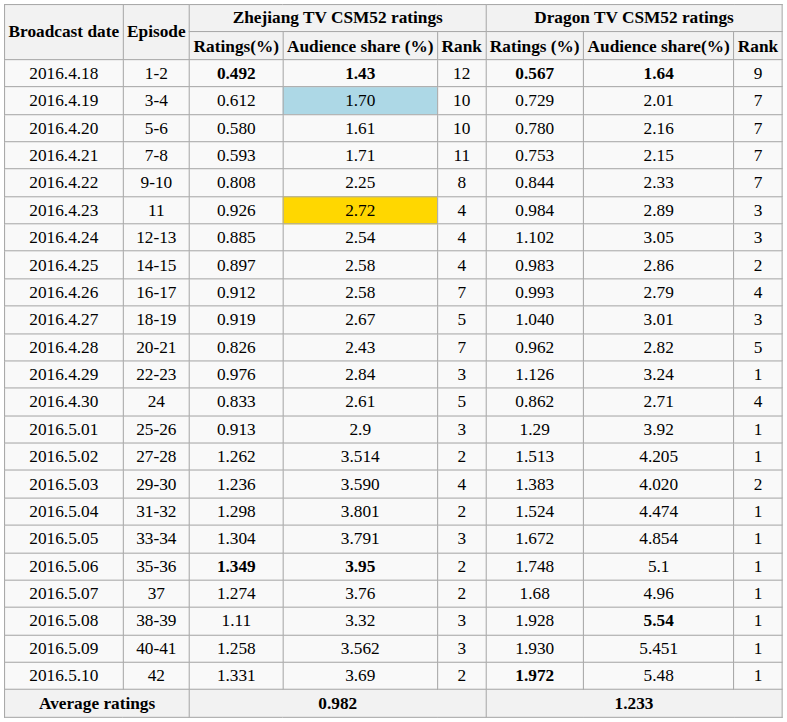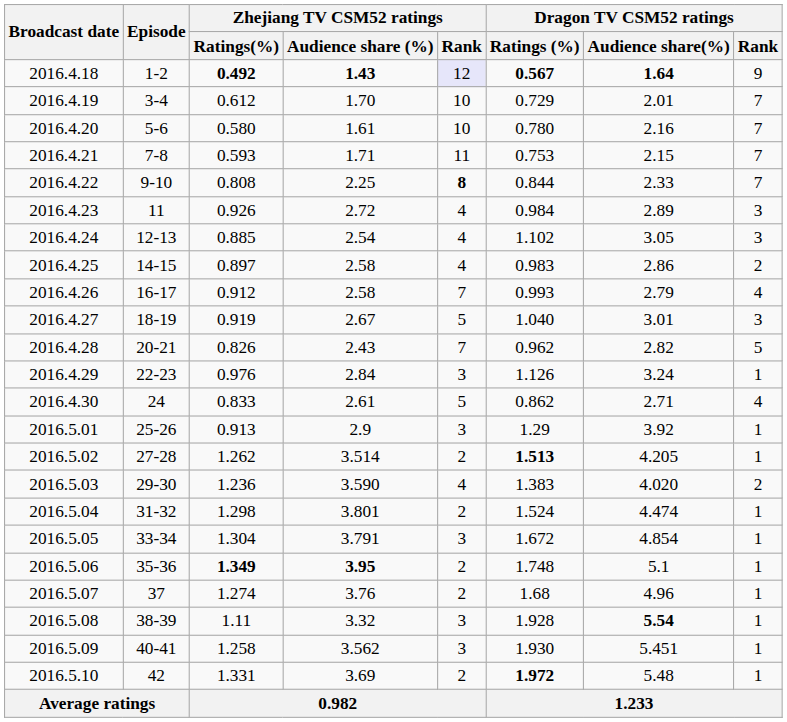(462, 73) no background -> (462, 73) lavender background
(360, 100) lightblue background -> (360, 100) no background
(462, 182) normal -> (462, 182) bold
(360, 210) gold background -> (360, 210) no background
(535, 456) normal -> (535, 456) bold
